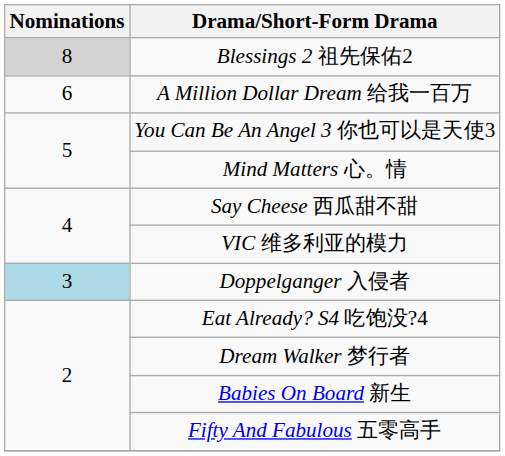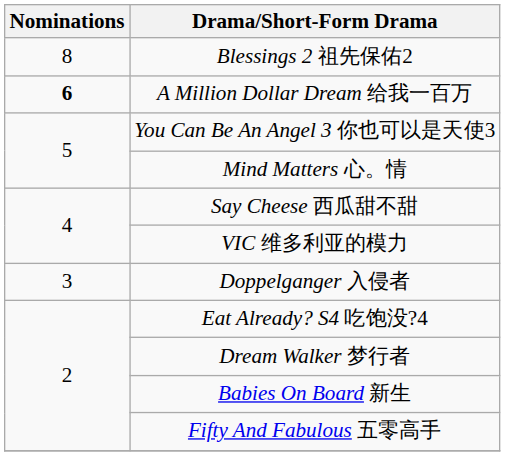(67, 56) lightgrey background -> (67, 56) no background
(67, 94) normal -> (67, 94) bold
(67, 281) lightblue background -> (67, 281) no background
